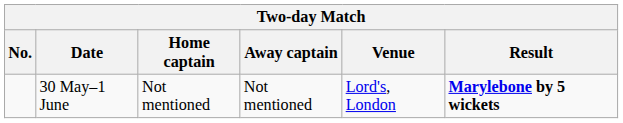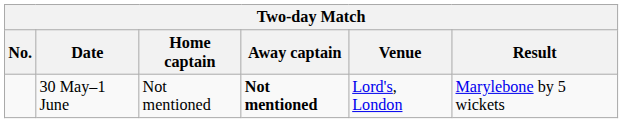(278, 95) normal -> (281, 95) bold
(507, 95) bold -> (511, 95) normal
